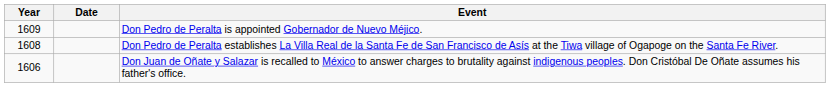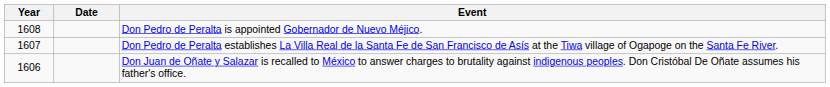(29, 29) 1609 -> (29, 29) 1608
(29, 45) 1608 -> (29, 45) 1607
